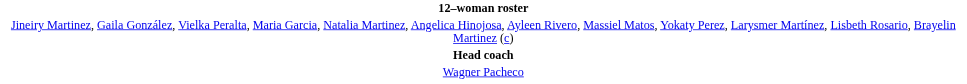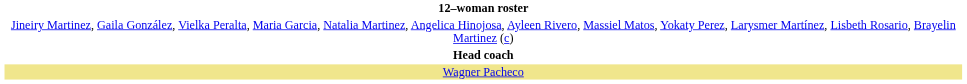(483, 72) no background -> (483, 72) khaki background
